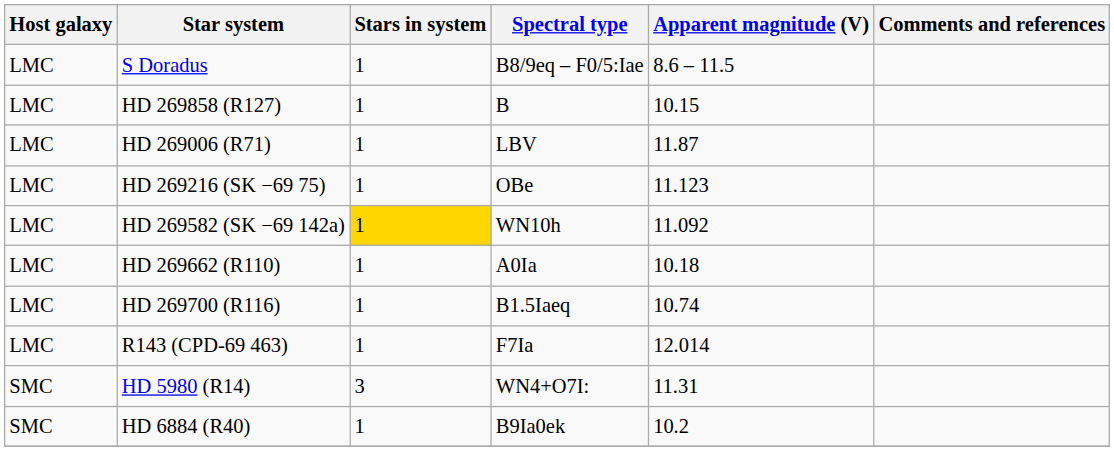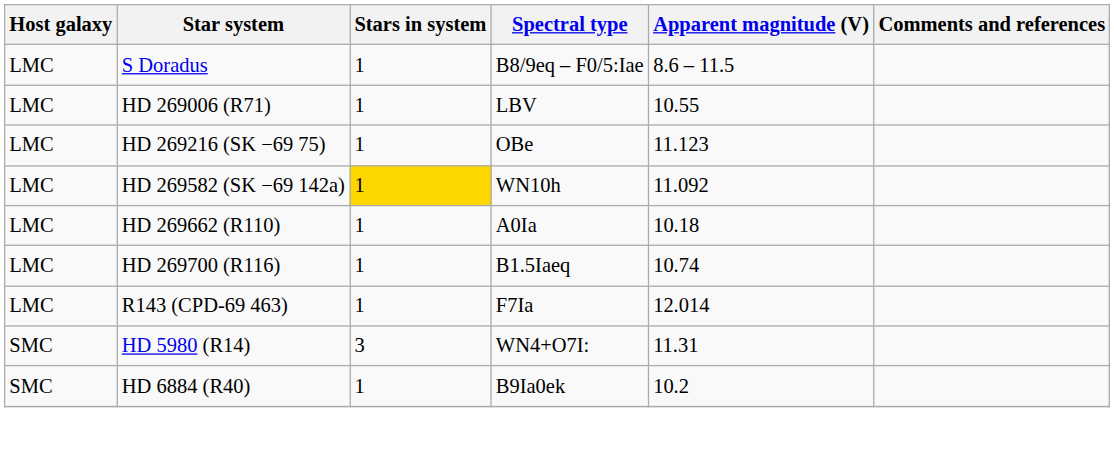- row: (201, 104)
(676, 145) 11.87 -> (676, 104) 10.55
